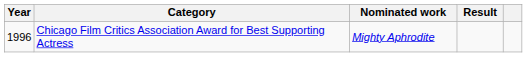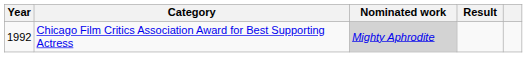(19, 36) 1996 -> (19, 36) 1992
(393, 36) no background -> (393, 36) lightgrey background
